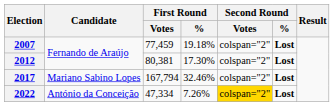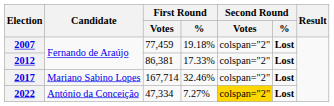(159, 61) 80,381 -> (159, 61) 86,381
(199, 61) 17.30% -> (199, 61) 17.33%
(162, 77) 167,794 -> (162, 77) 167,714
(196, 93) 7.26% -> (196, 93) 7.27%
